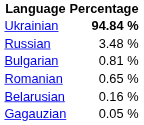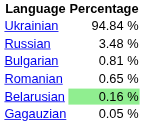(115, 26) bold -> (115, 26) normal
(119, 96) no background -> (119, 96) lightgreen background
